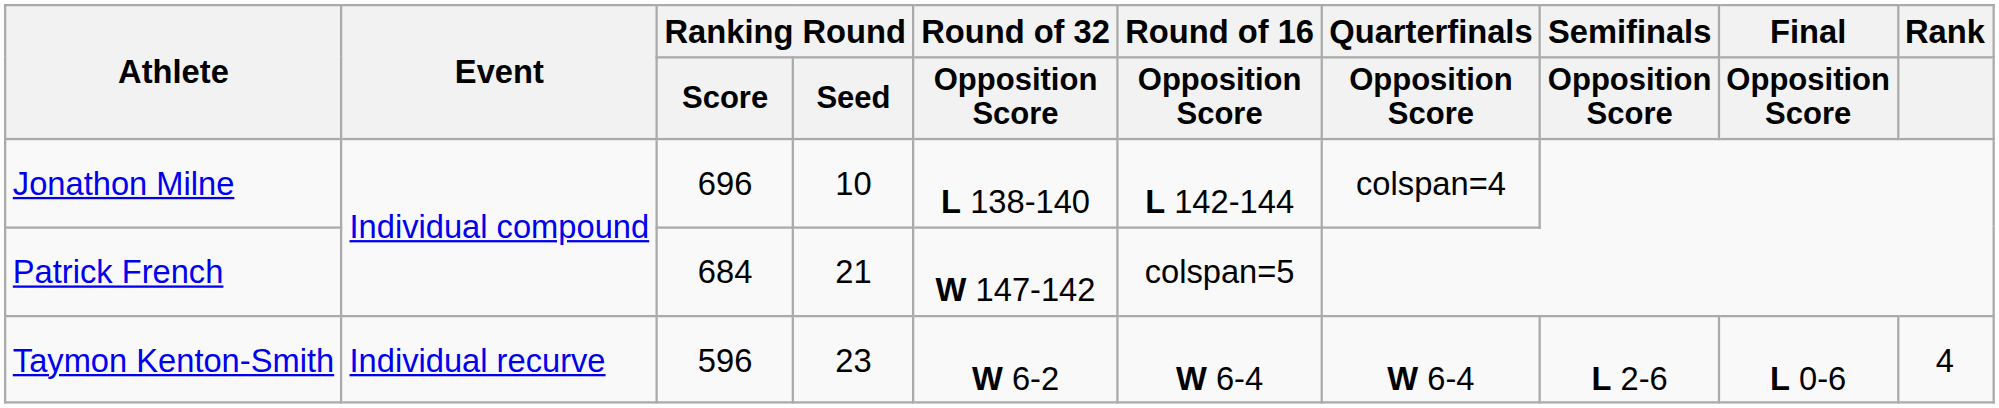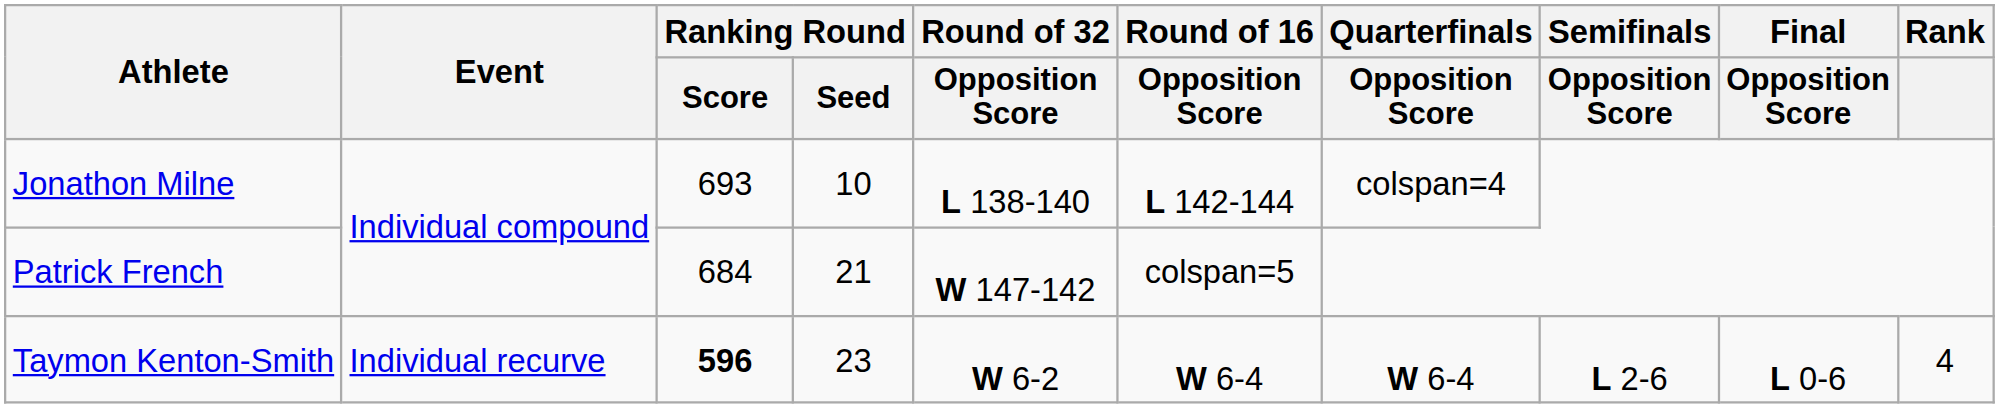(725, 184) 696 -> (725, 184) 693
(725, 360) normal -> (725, 360) bold
